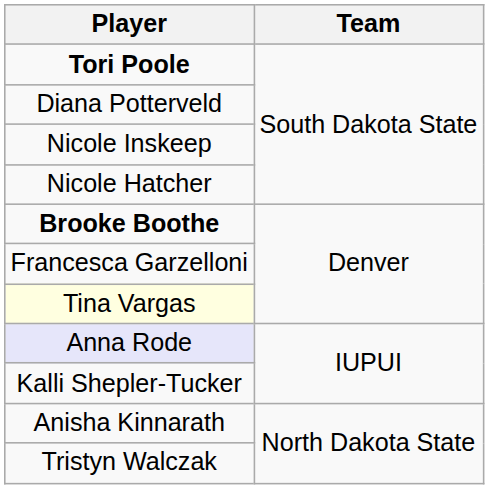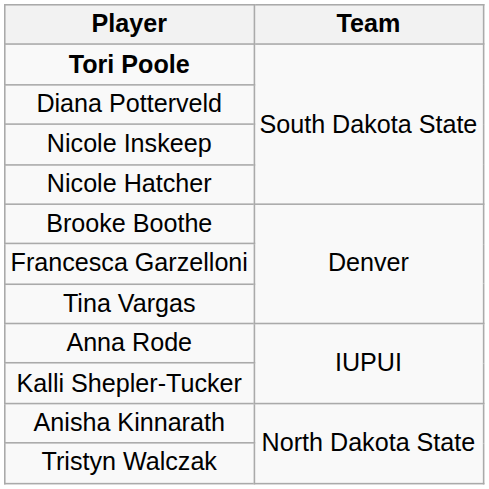(129, 223) bold -> (129, 223) normal
(129, 303) lightyellow background -> (129, 303) no background
(129, 343) lavender background -> (129, 343) no background
